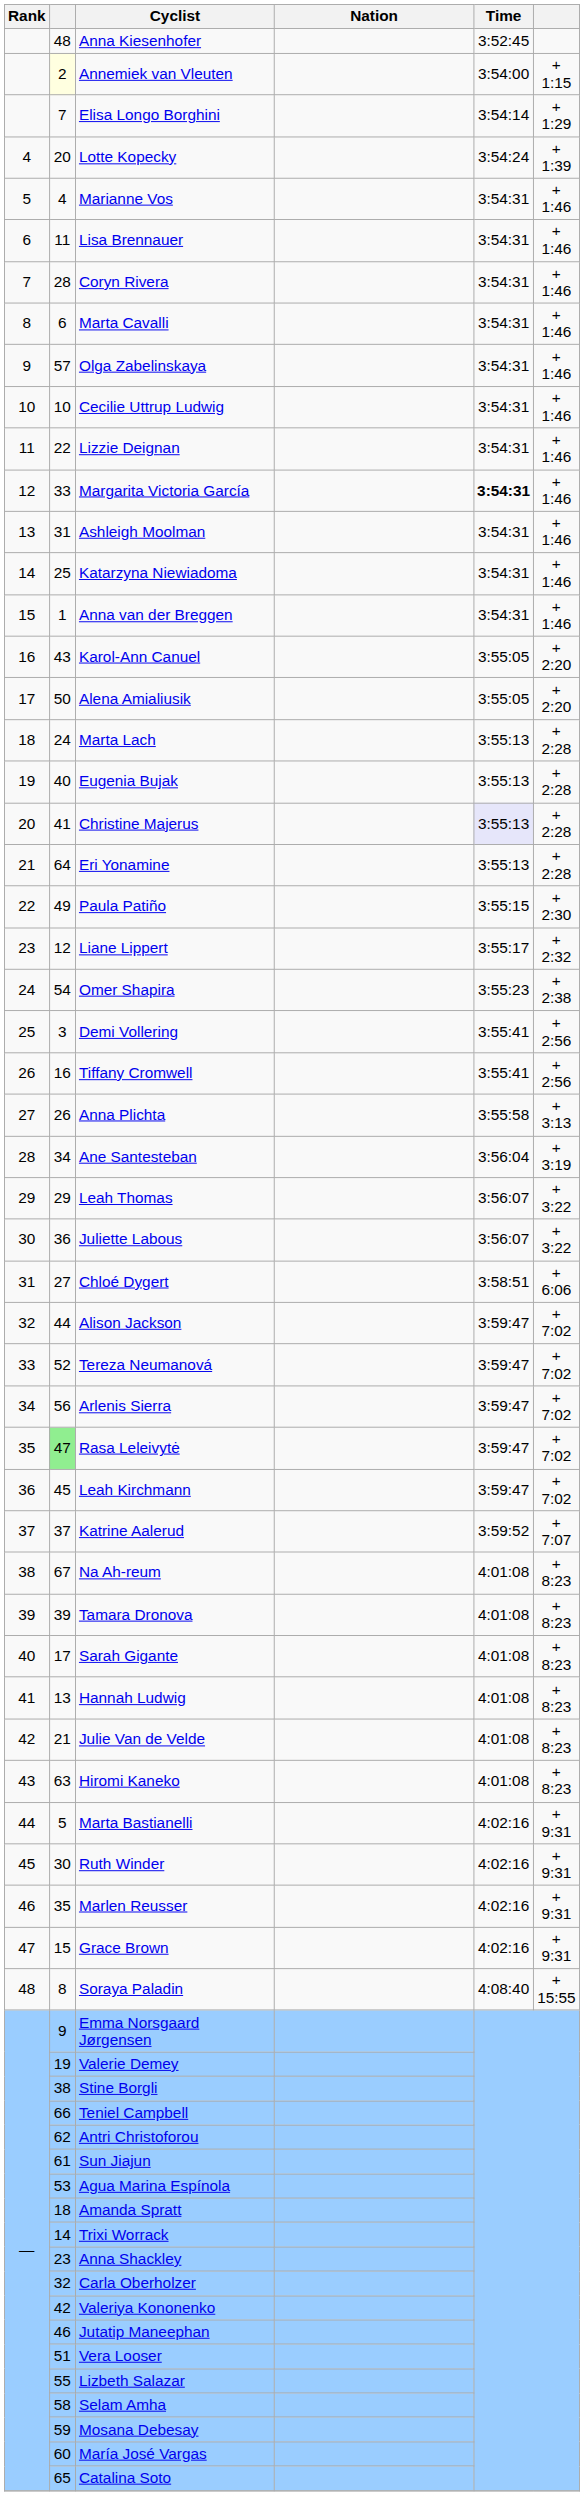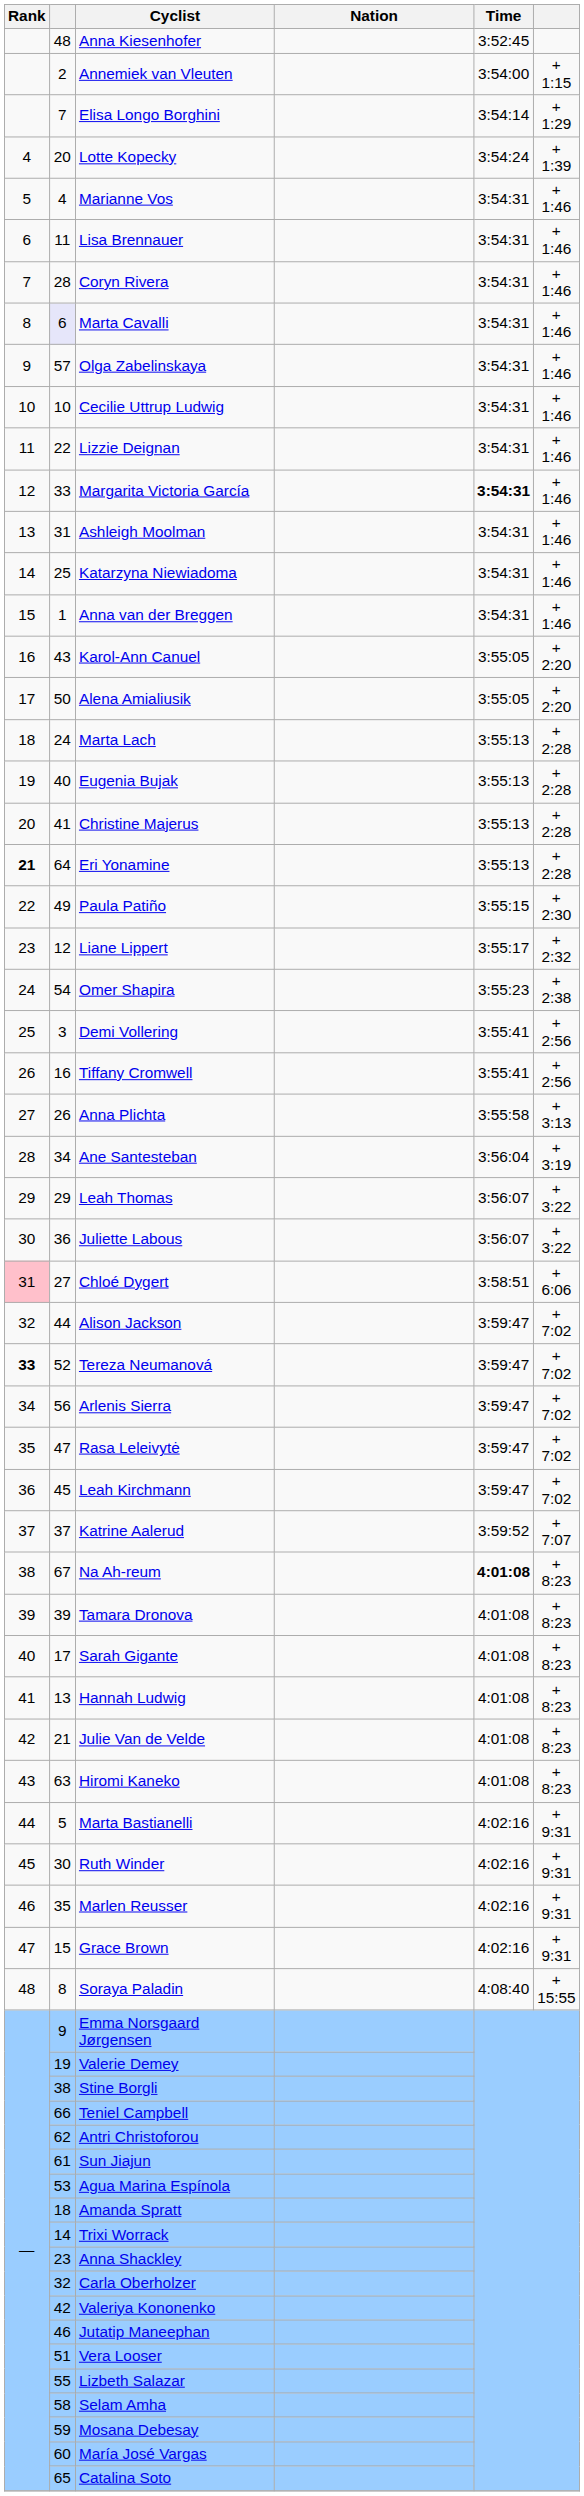(62, 74) lightyellow background -> (62, 74) no background
(62, 323) no background -> (62, 323) lavender background
(504, 823) lavender background -> (504, 823) no background
(27, 865) normal -> (27, 865) bold
(27, 1281) no background -> (27, 1281) pink background
(27, 1364) normal -> (27, 1364) bold
(62, 1448) lightgreen background -> (62, 1448) no background
(504, 1573) normal -> (504, 1573) bold
